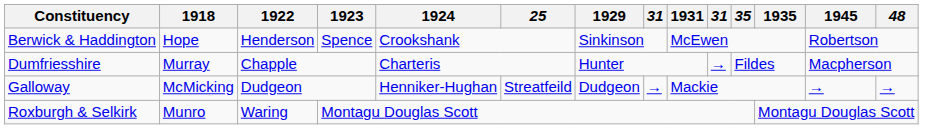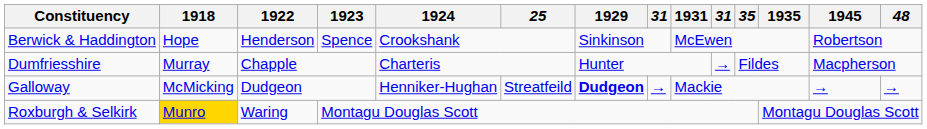(609, 87) normal -> (611, 87) bold
(184, 111) no background -> (184, 111) gold background
